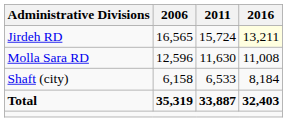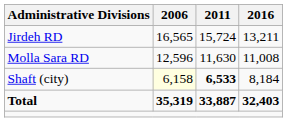(261, 36) lightyellow background -> (261, 36) no background
(178, 79) no background -> (178, 79) lightyellow background
(221, 79) normal -> (221, 79) bold
